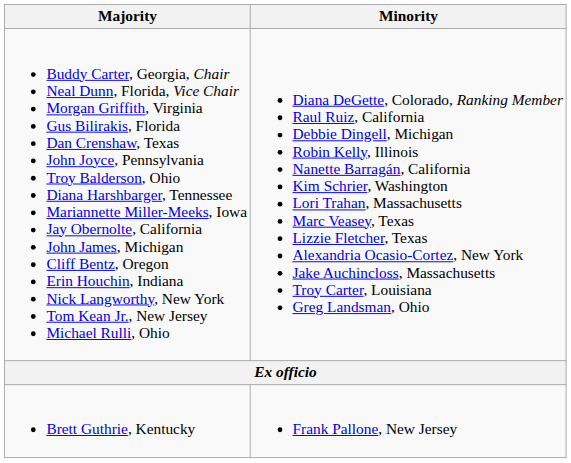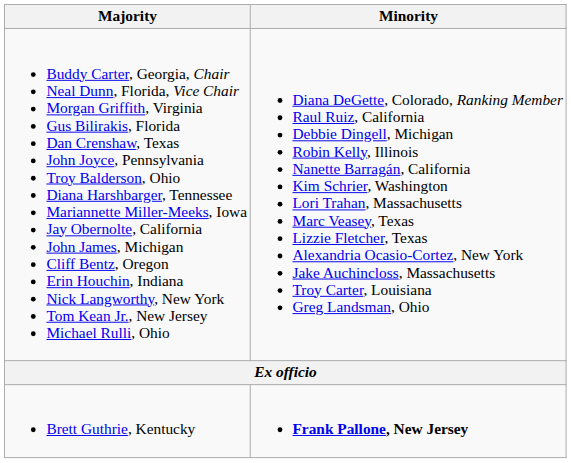(408, 430) normal -> (408, 430) bold
